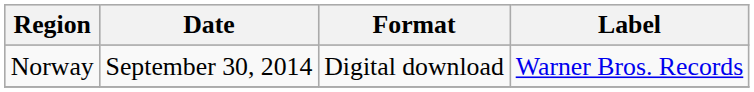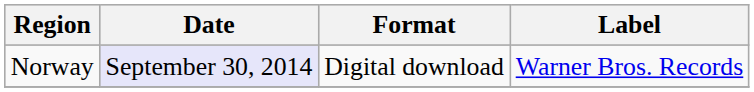(209, 65) no background -> (209, 65) lavender background
